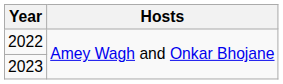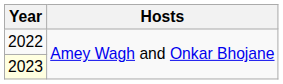(26, 66) no background -> (26, 66) lightyellow background
